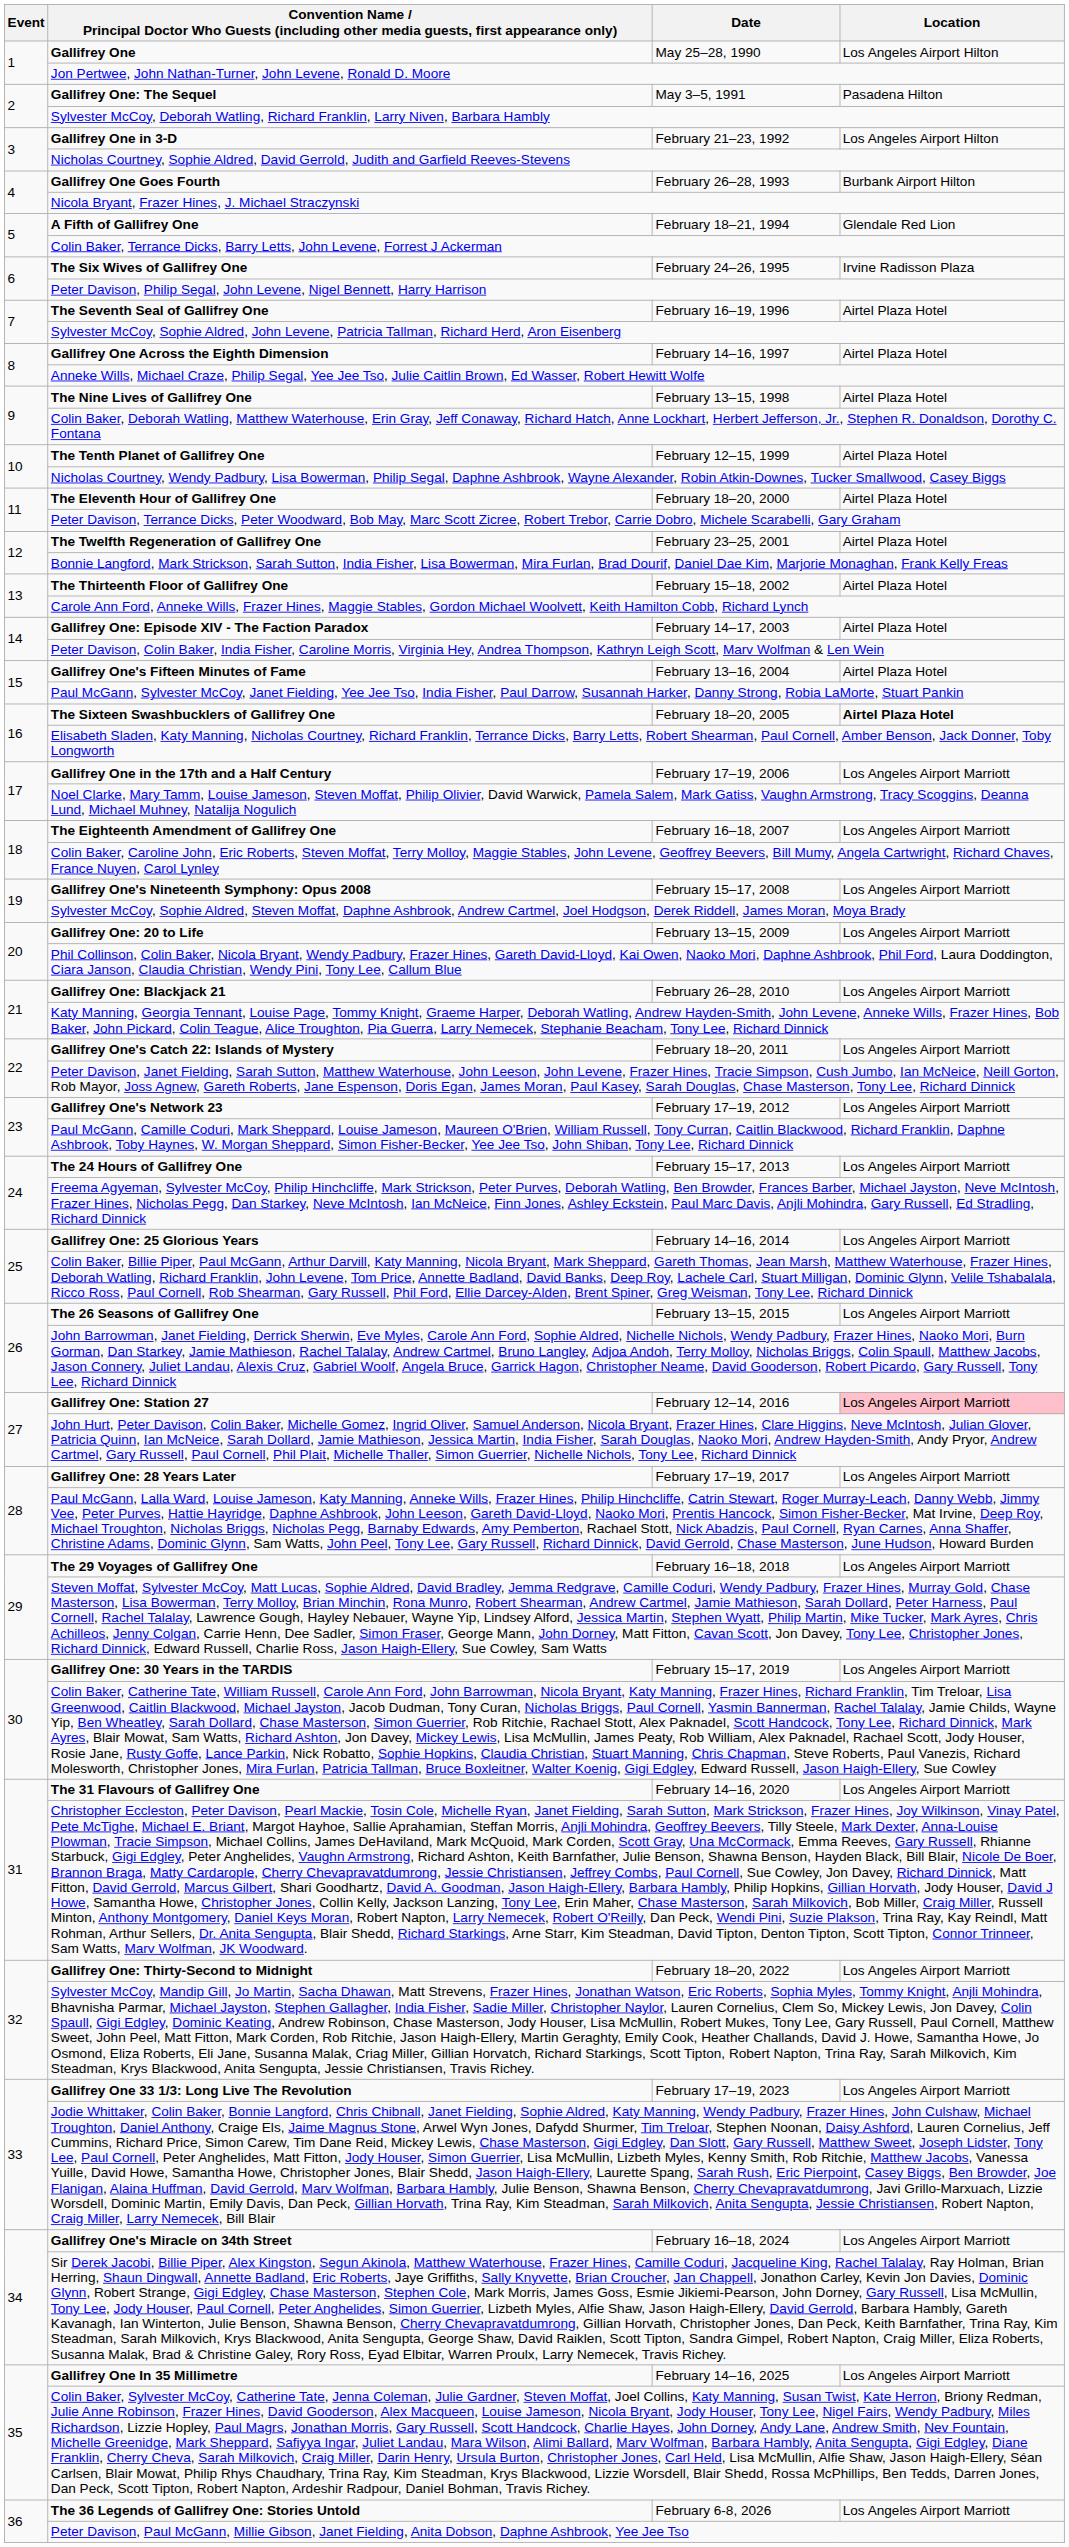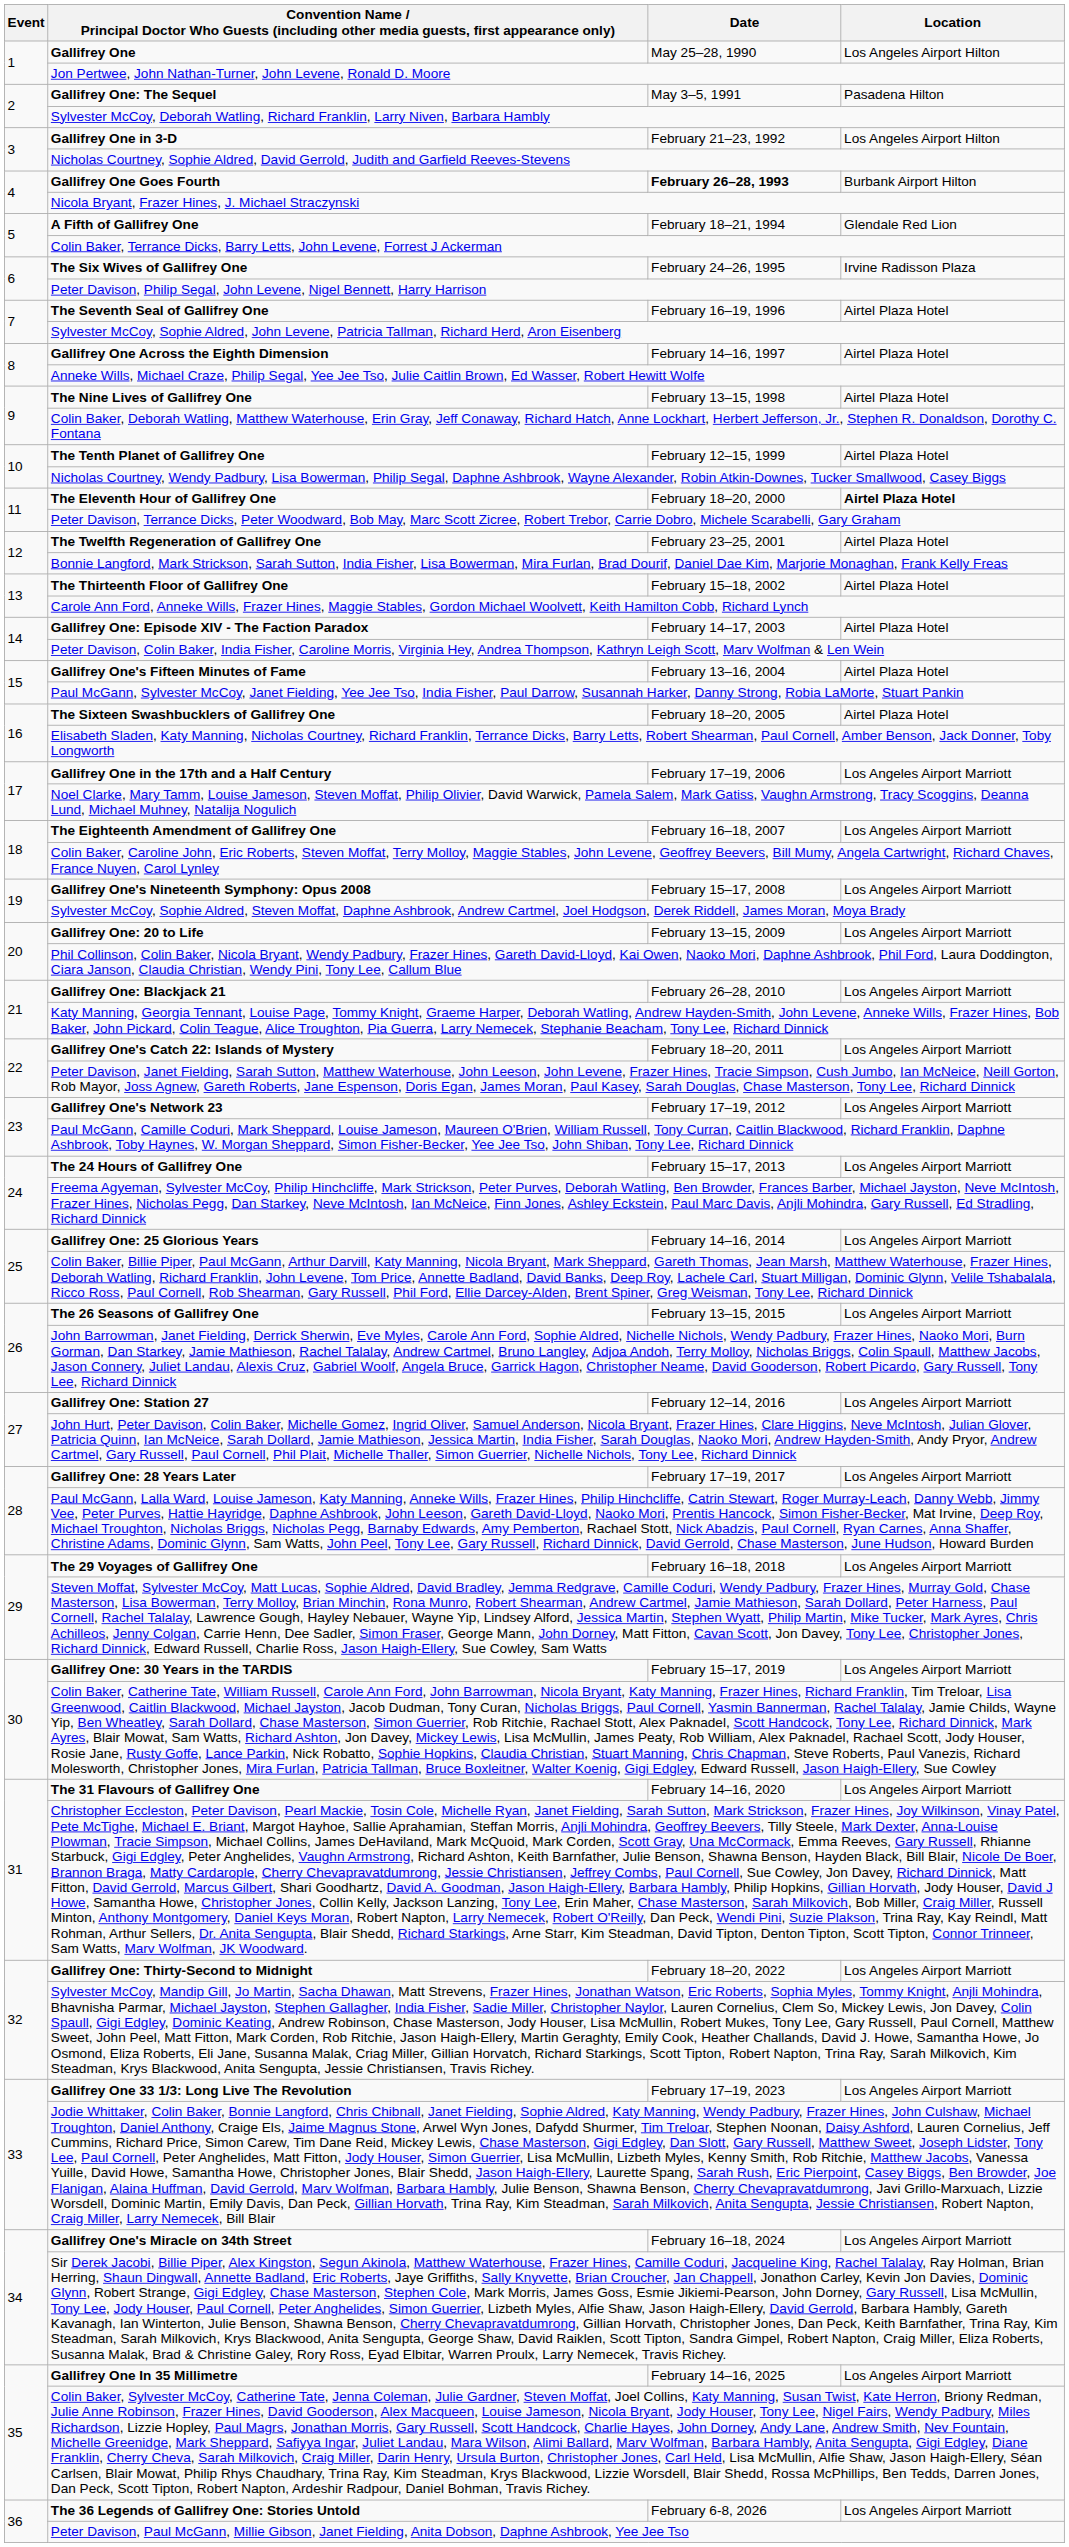(722, 181) normal -> (720, 181) bold
(895, 498) normal -> (900, 498) bold
(898, 714) bold -> (896, 714) normal
(926, 1403) pink background -> (928, 1403) no background
